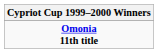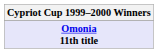(79, 34) no background -> (79, 34) lavender background
